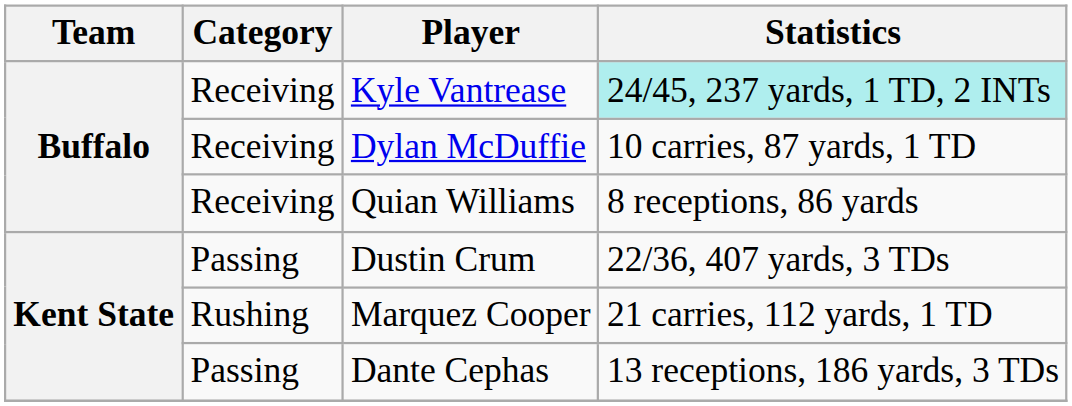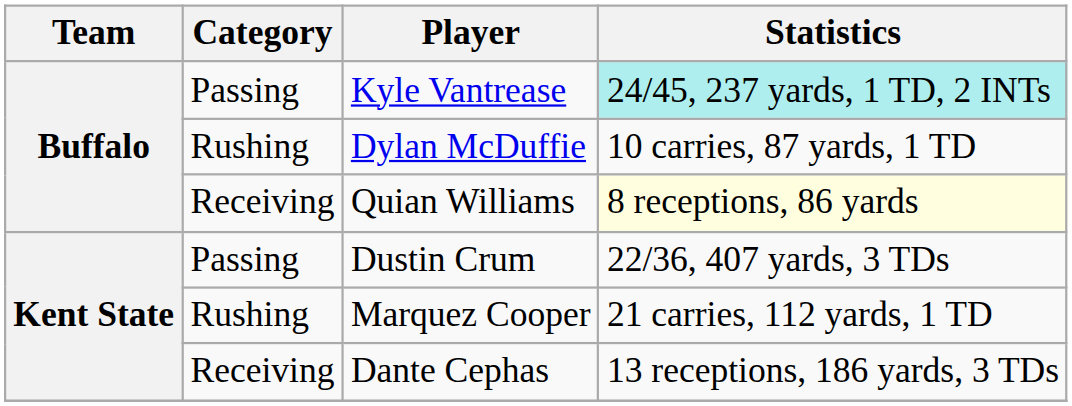(262, 89) Receiving -> (245, 89) Passing
(262, 145) Receiving -> (250, 145) Rushing
(763, 202) no background -> (763, 202) lightyellow background
(245, 371) Passing -> (262, 371) Receiving
